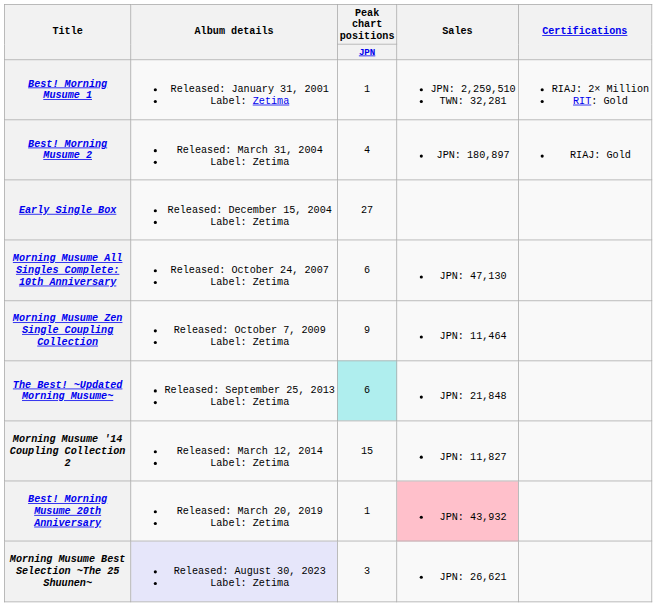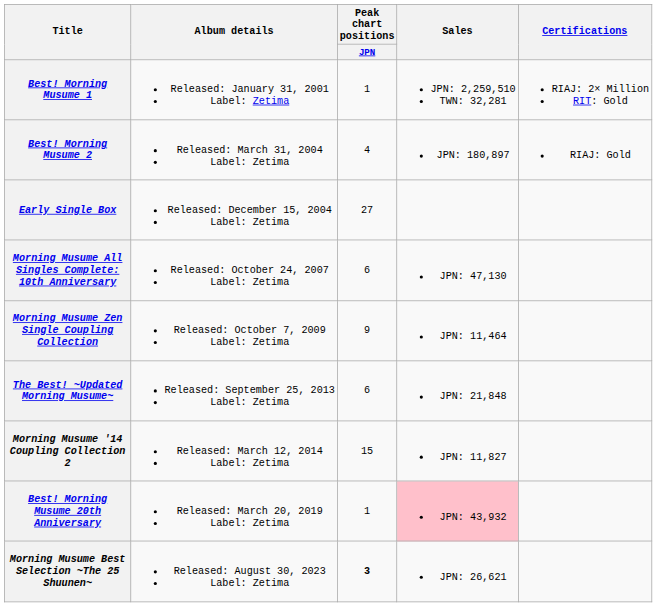(367, 391) paleturquoise background -> (367, 391) no background
(234, 577) lavender background -> (234, 577) no background
(367, 571) normal -> (367, 571) bold
